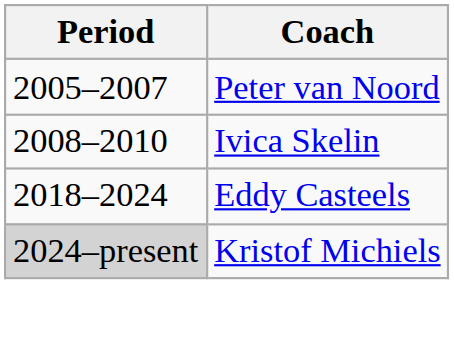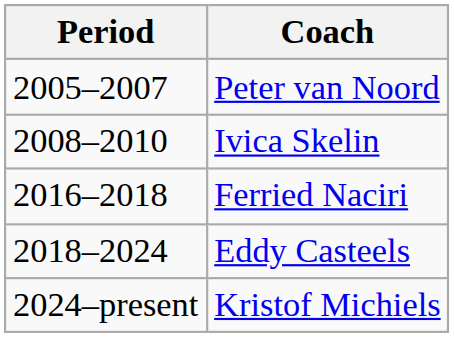+ row: (311, 195)
(106, 250) lightgrey background -> (106, 304) no background
